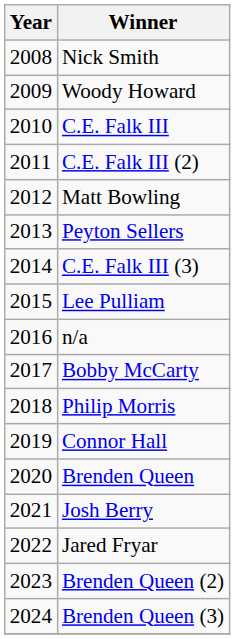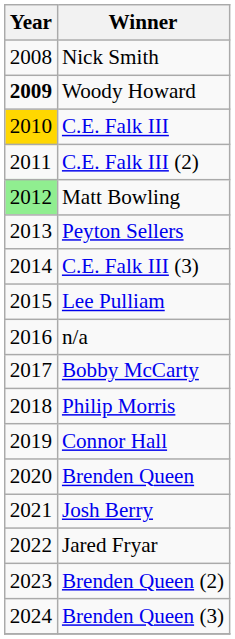(31, 92) normal -> (31, 92) bold
(31, 127) no background -> (31, 127) gold background
(31, 196) no background -> (31, 196) lightgreen background
